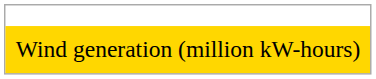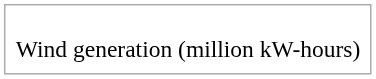(188, 49) gold background -> (188, 49) no background
